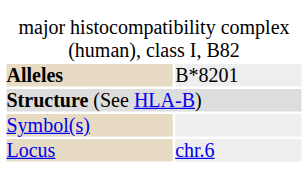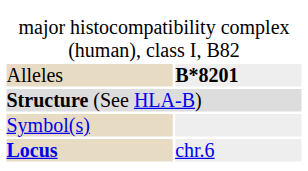(35, 75) bold -> (35, 75) normal
(207, 75) normal -> (207, 75) bold
(31, 150) normal -> (32, 150) bold
